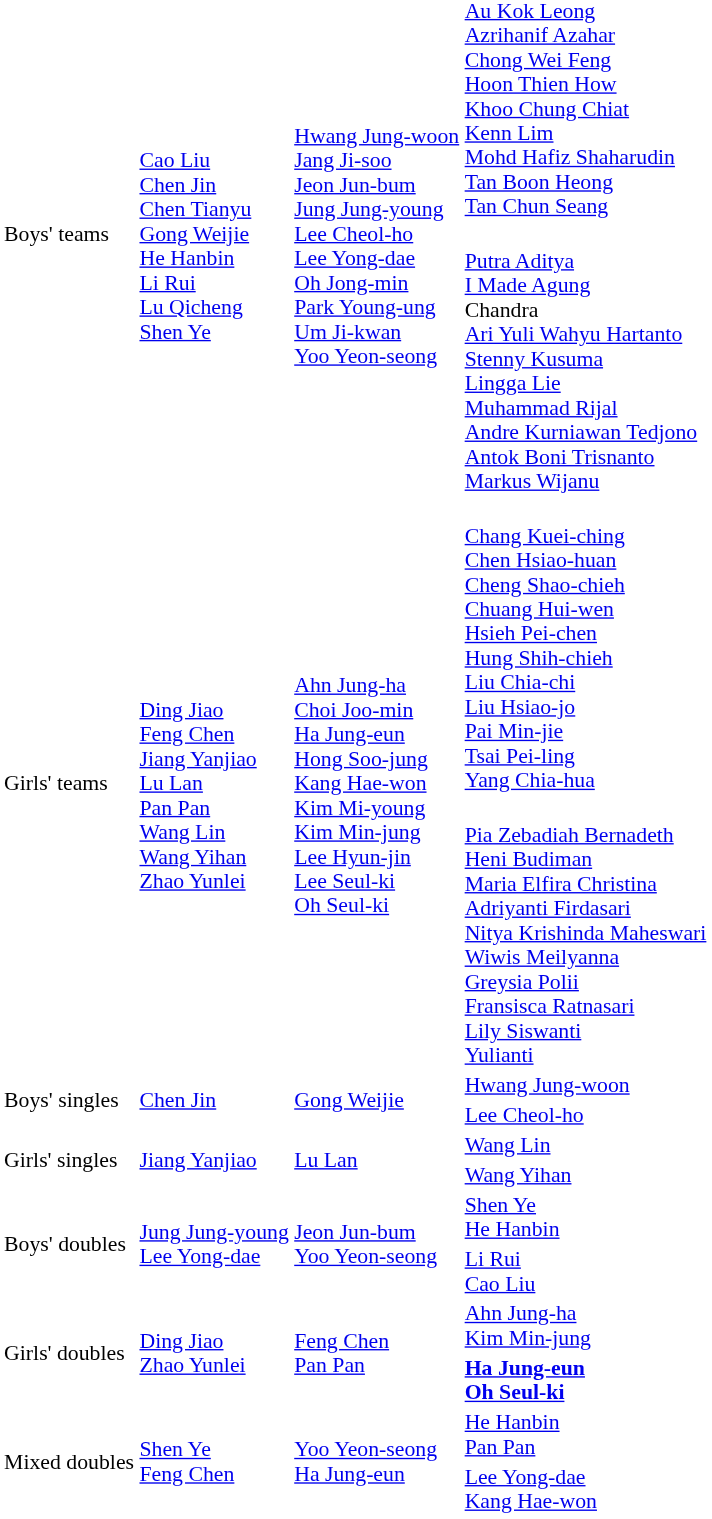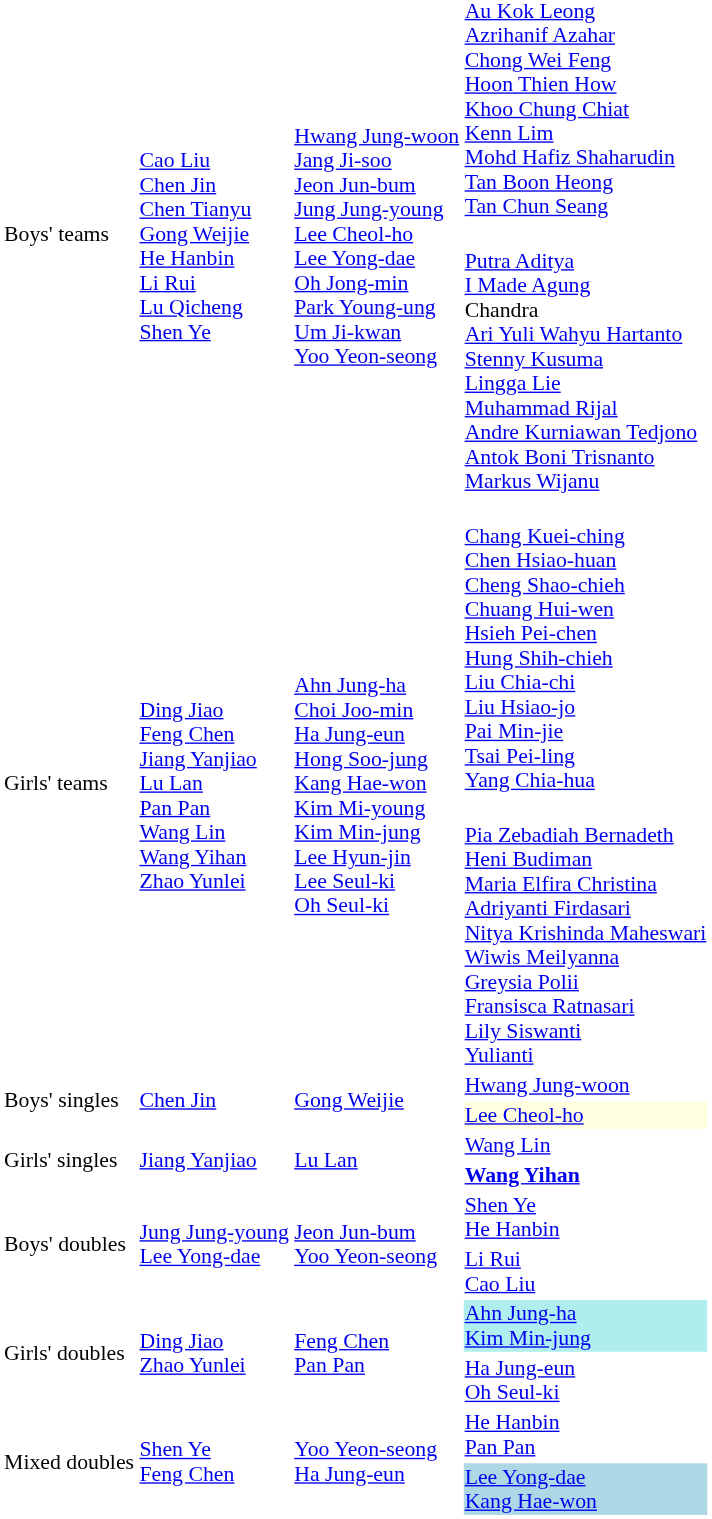(524, 1114) no background -> (524, 1114) lightyellow background
(518, 1174) normal -> (522, 1174) bold
(528, 1325) no background -> (528, 1325) paleturquoise background
(525, 1380) bold -> (520, 1380) normal
(531, 1488) no background -> (531, 1488) lightblue background
